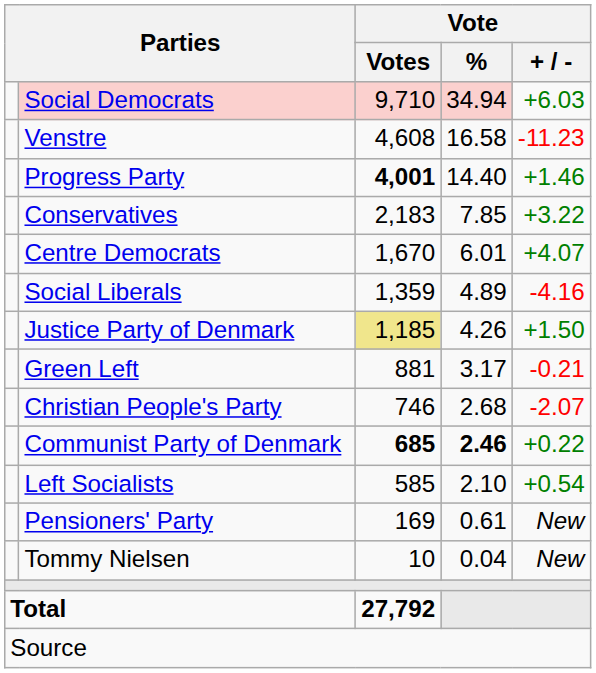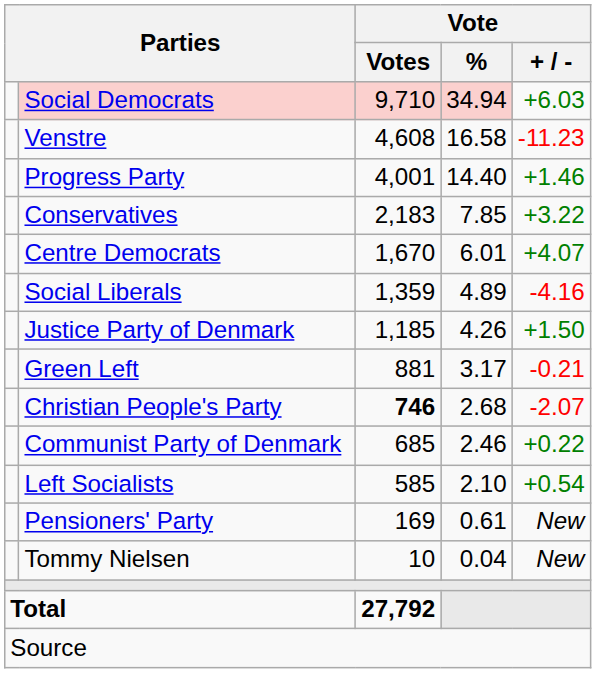(405, 176) bold -> (405, 176) normal
(405, 330) khaki background -> (405, 330) no background
(415, 406) normal -> (415, 406) bold
(415, 445) bold -> (415, 445) normal
(483, 445) bold -> (483, 445) normal
